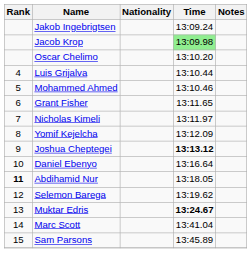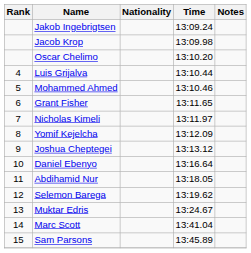(195, 42) lightgreen background -> (194, 42) no background
(195, 149) bold -> (194, 149) normal
(18, 179) bold -> (18, 179) normal
(195, 210) bold -> (194, 210) normal
